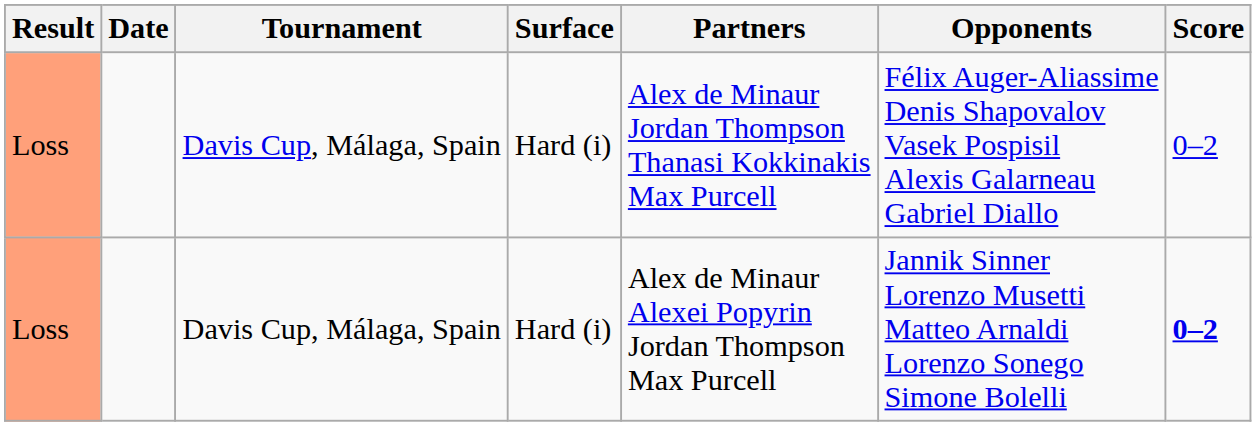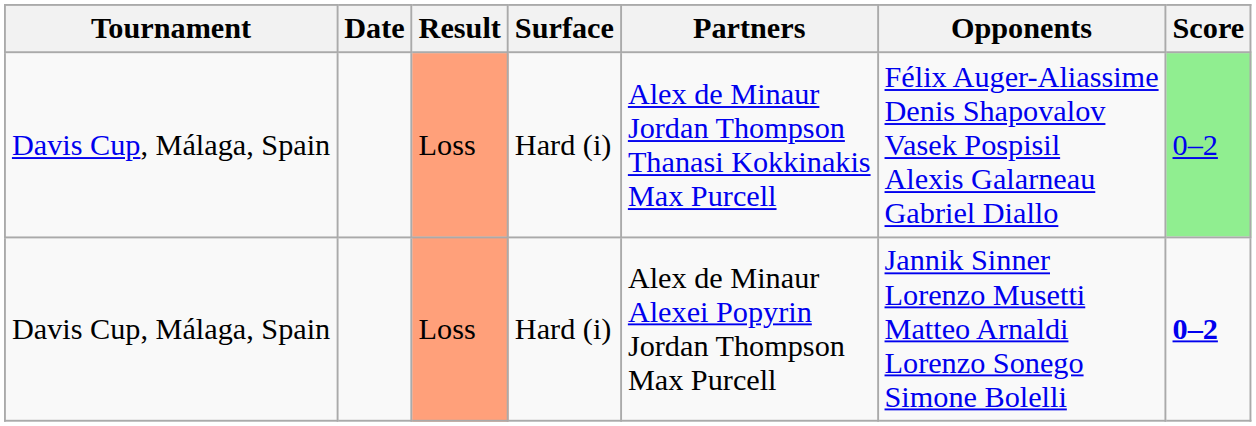columns swapped: (53, 28) <-> (342, 28)
(1195, 144) no background -> (1195, 144) lightgreen background
